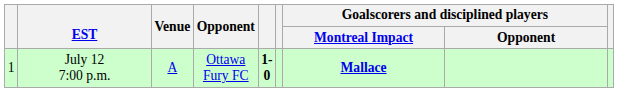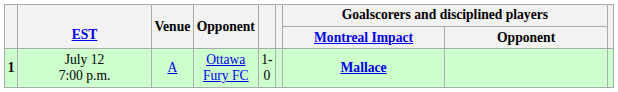(11, 68) normal -> (11, 68) bold
(267, 68) bold -> (267, 68) normal
